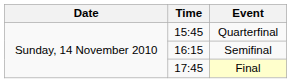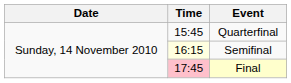(189, 50) no background -> (189, 50) lightyellow background
(189, 68) no background -> (189, 68) pink background
